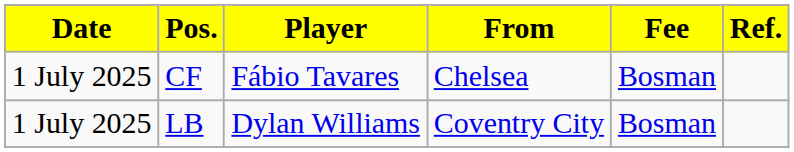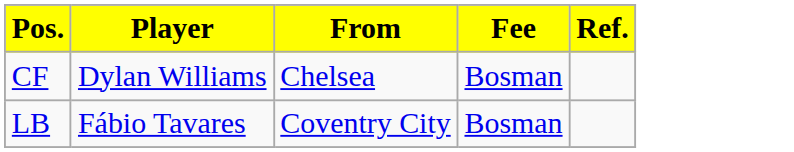- column: (82, 28)
(315, 75) Fábio Tavares -> (172, 75) Dylan Williams
(326, 123) Dylan Williams -> (162, 123) Fábio Tavares
